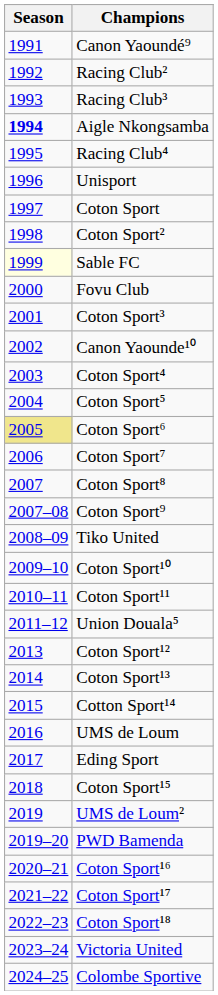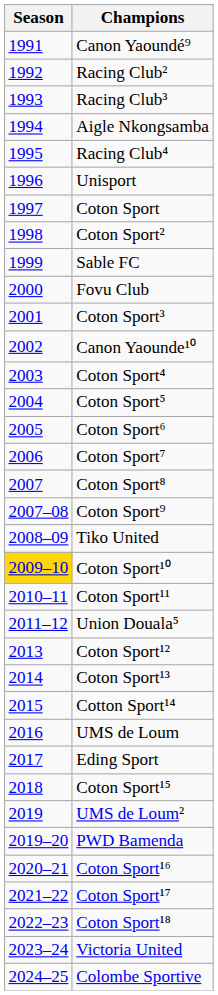(26, 126) bold -> (26, 126) normal
(26, 262) lightyellow background -> (26, 262) no background
(26, 429) khaki background -> (26, 429) no background
(38, 567) no background -> (38, 567) gold background
